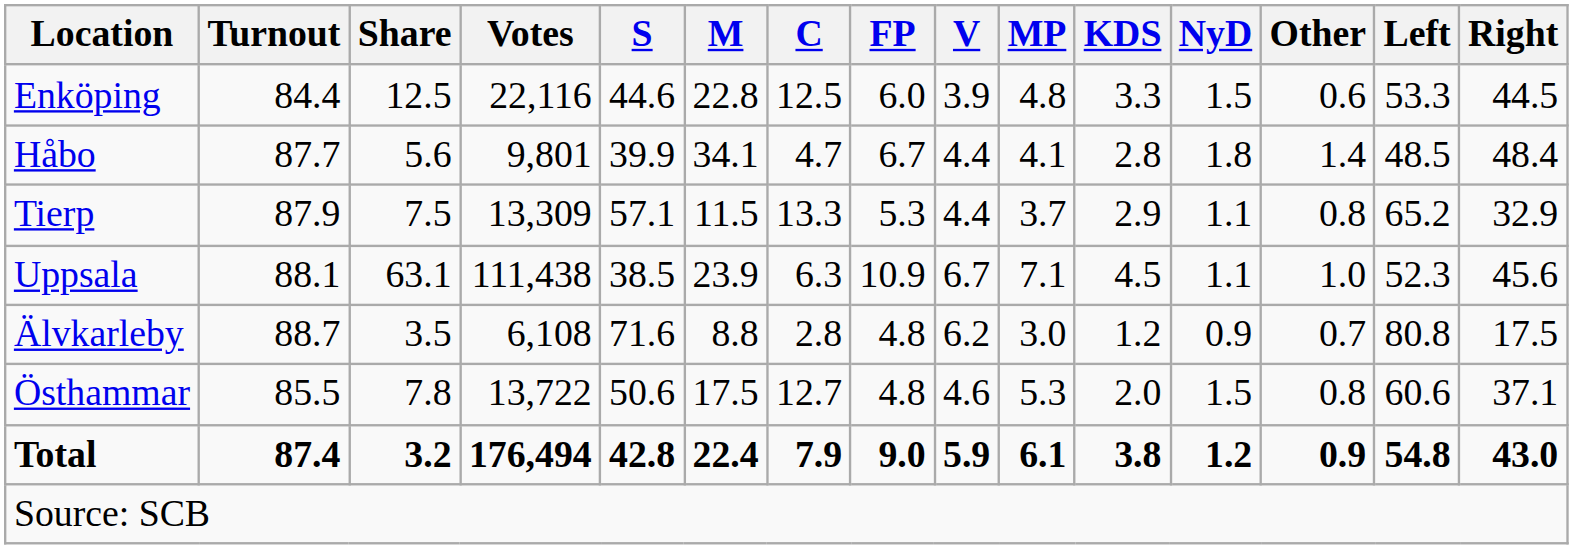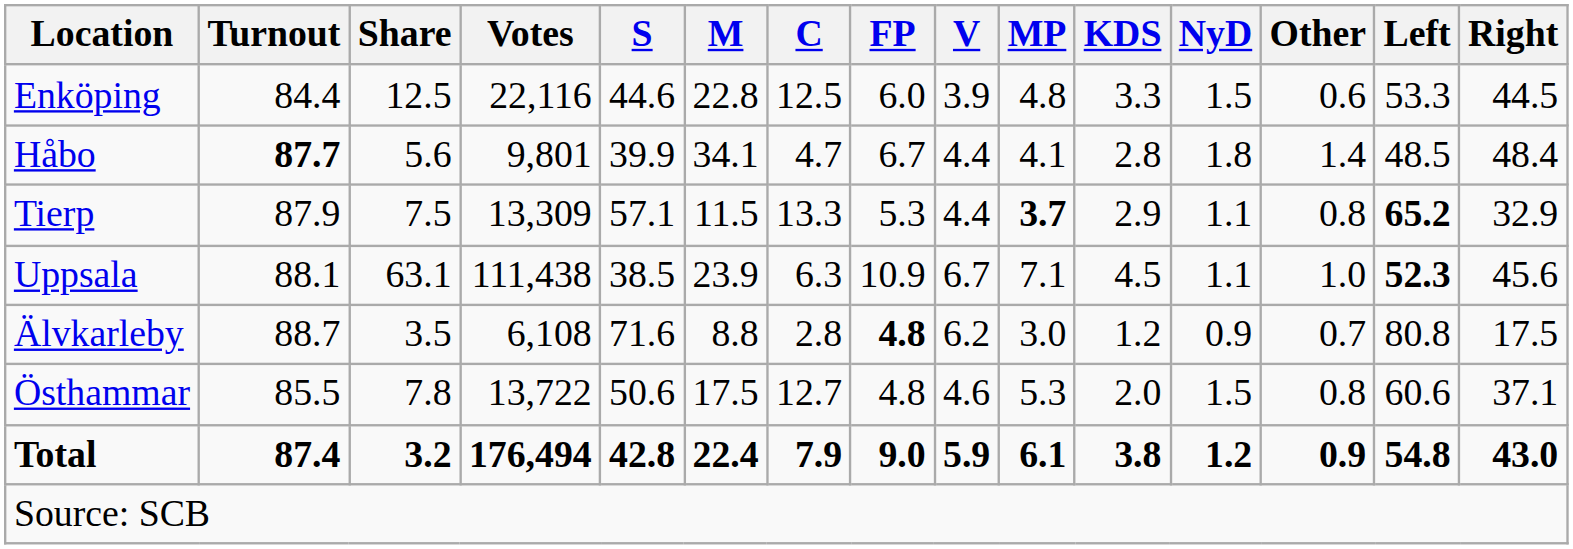(307, 154) normal -> (307, 154) bold
(1043, 214) normal -> (1043, 214) bold
(1418, 214) normal -> (1418, 214) bold
(1418, 273) normal -> (1418, 273) bold
(902, 333) normal -> (902, 333) bold
